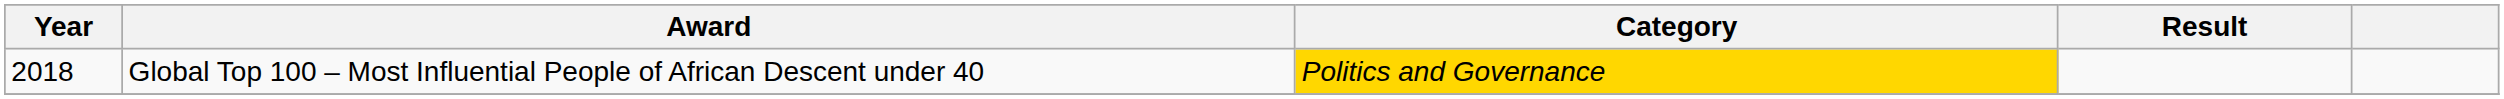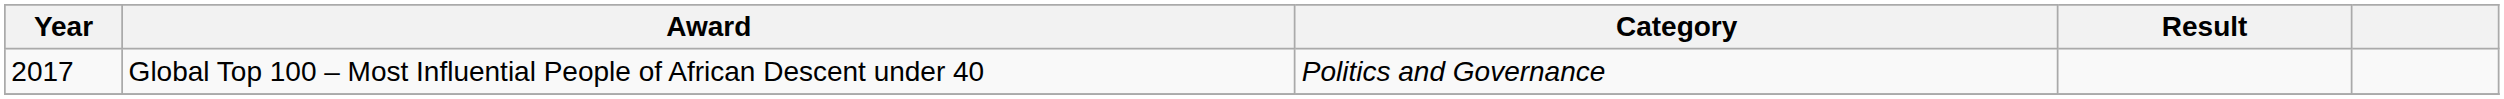(42, 71) 2018 -> (42, 71) 2017
(1454, 71) gold background -> (1454, 71) no background
